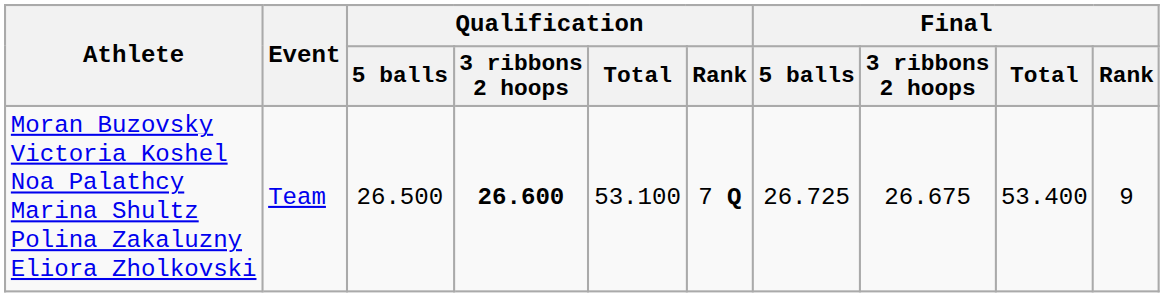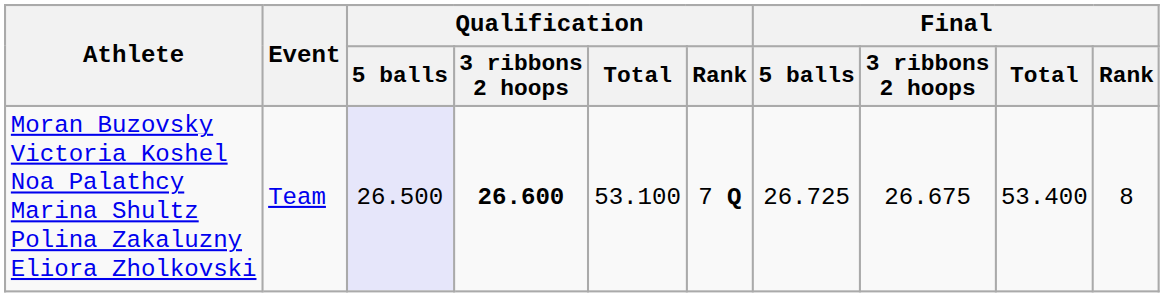(400, 198) no background -> (400, 198) lavender background
(1127, 198) 9 -> (1127, 198) 8
